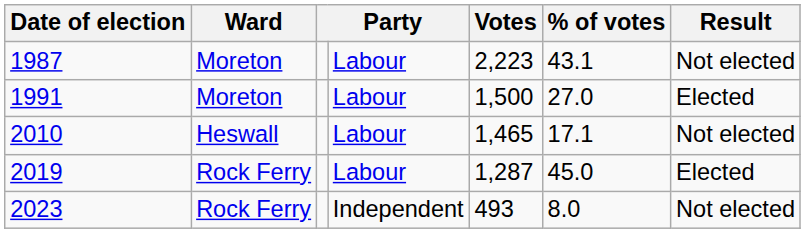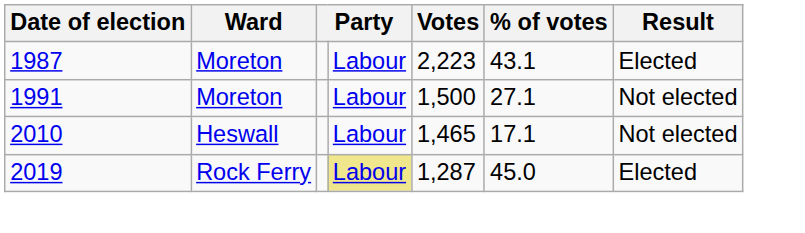(736, 60) Not elected -> (658, 60) Elected
(571, 97) 27.0 -> (513, 97) 27.1
(715, 97) Elected -> (678, 97) Not elected
(369, 172) no background -> (369, 172) khaki background
- row: (36, 209)
